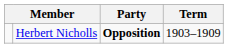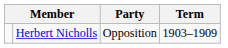(132, 33) bold -> (130, 33) normal
